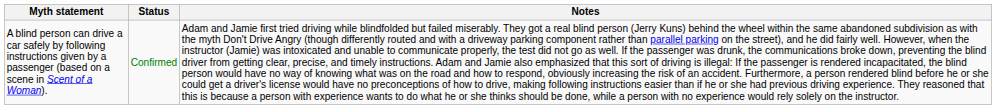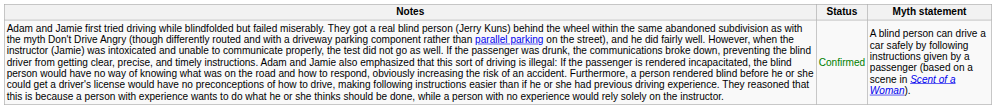columns swapped: (66, 12) <-> (586, 12)
